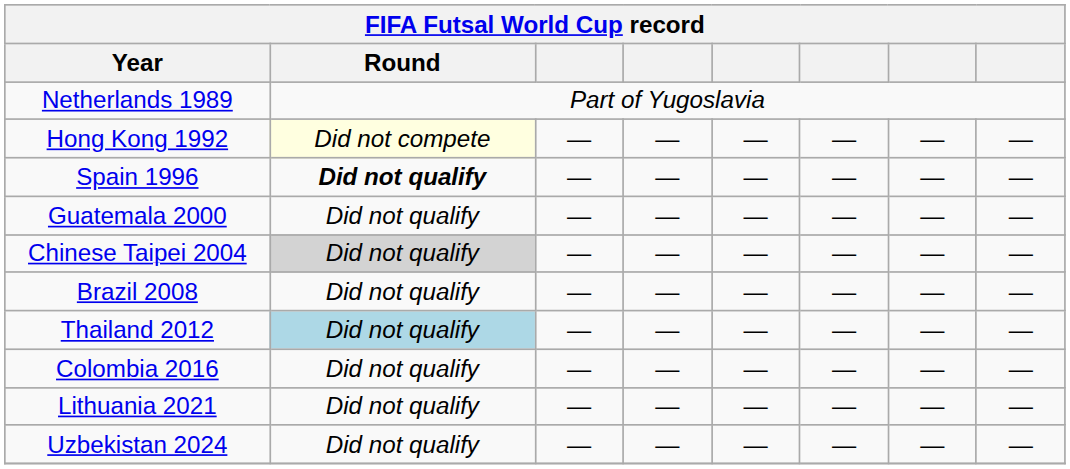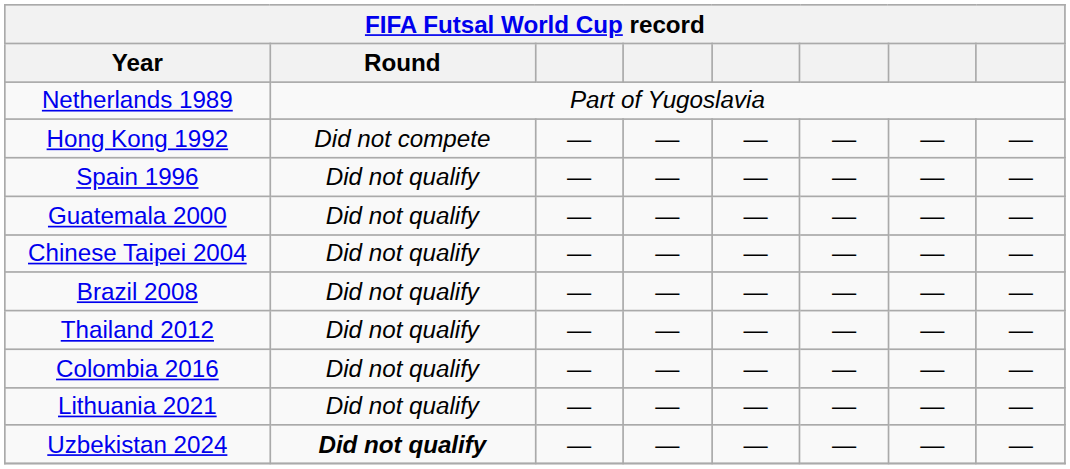(402, 139) lightyellow background -> (402, 139) no background
(402, 177) bold -> (402, 177) normal
(402, 254) lightgrey background -> (402, 254) no background
(402, 330) lightblue background -> (402, 330) no background
(402, 445) normal -> (402, 445) bold
